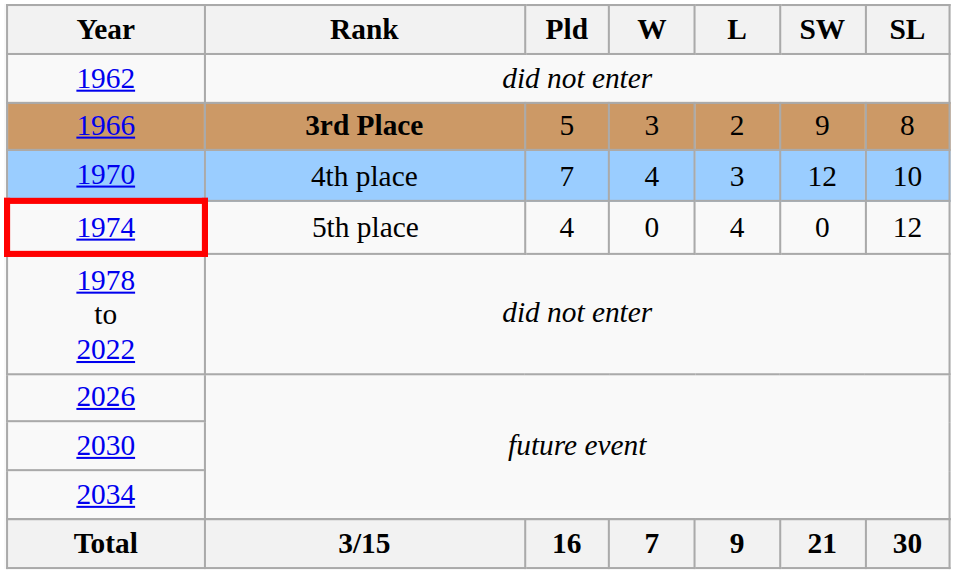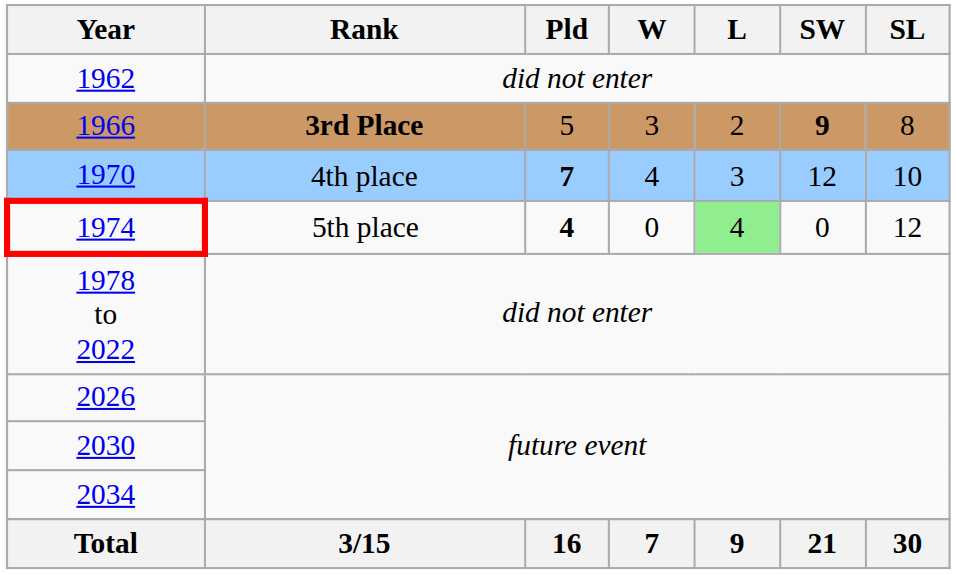(822, 126) normal -> (822, 126) bold
(567, 175) normal -> (567, 175) bold
(567, 226) normal -> (567, 226) bold
(737, 226) no background -> (737, 226) lightgreen background
